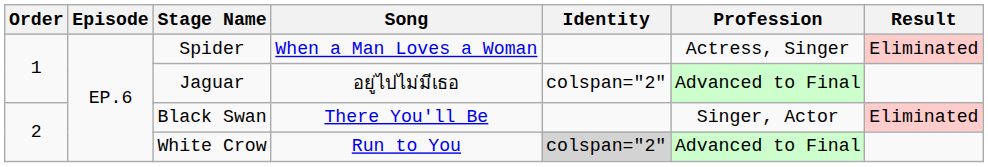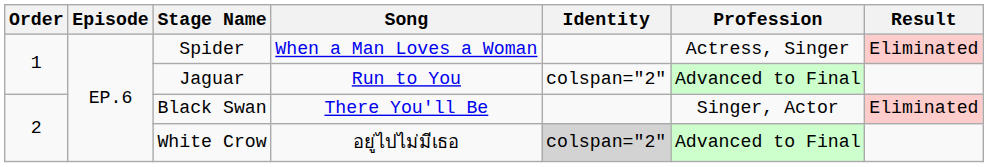(406, 84) อยู่ไปไม่มีเธอ -> (406, 79) Run to You
(406, 147) Run to You -> (406, 144) อยู่ไปไม่มีเธอ
